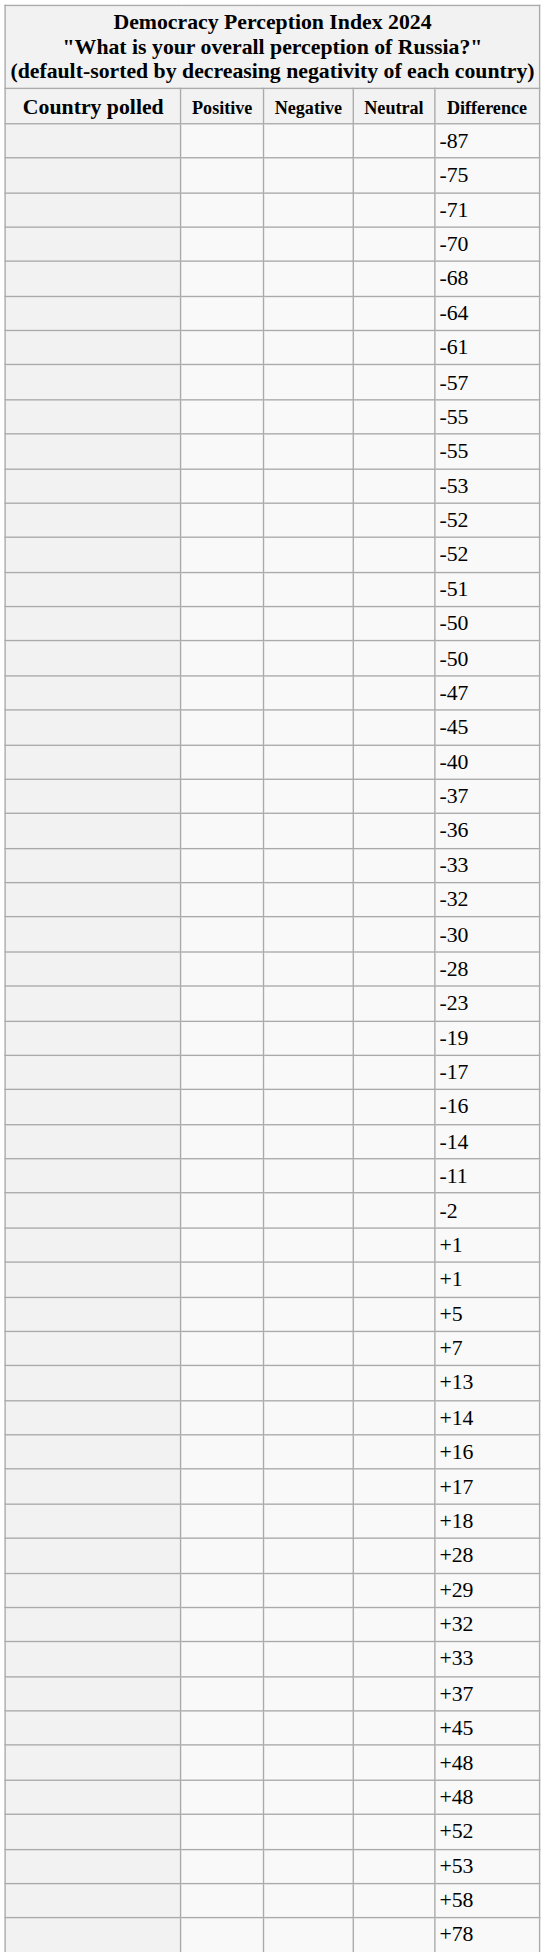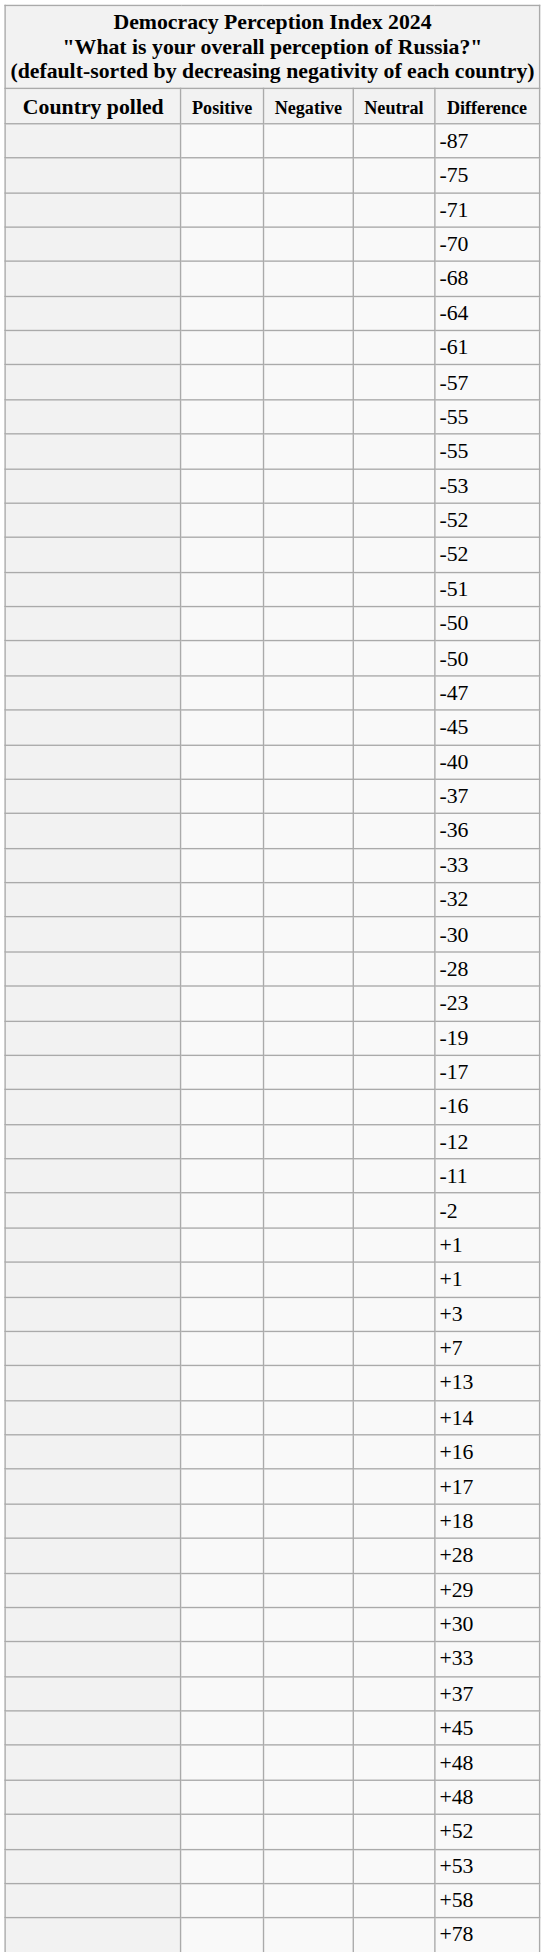(454, 1141) -14 -> (454, 1141) -12
(451, 1313) +5 -> (451, 1313) +3
(456, 1624) +32 -> (456, 1624) +30
